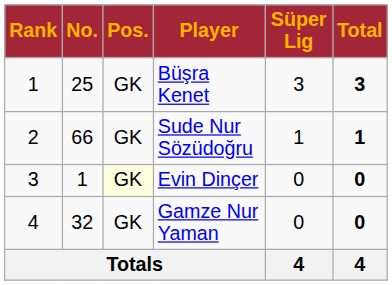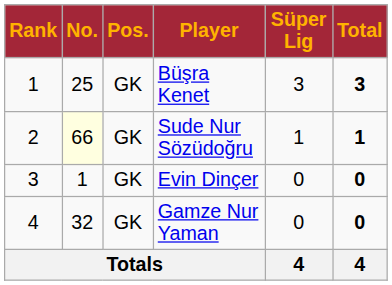(82, 137) no background -> (82, 137) lightyellow background
(128, 180) lightyellow background -> (128, 180) no background
